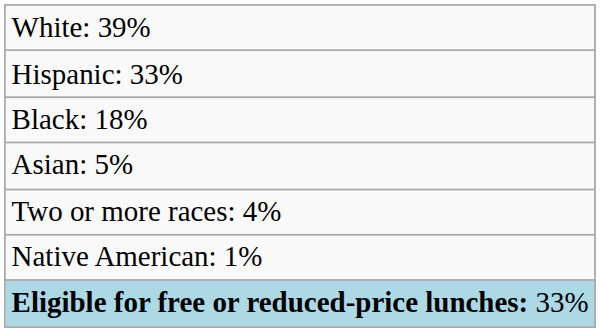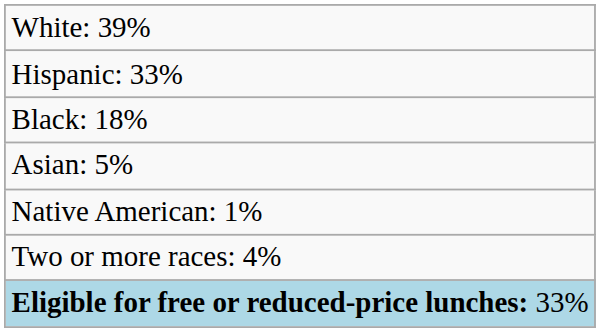(146, 211) Two or more races: 4% -> (137, 211) Native American: 1%
(137, 257) Native American: 1% -> (146, 257) Two or more races: 4%
